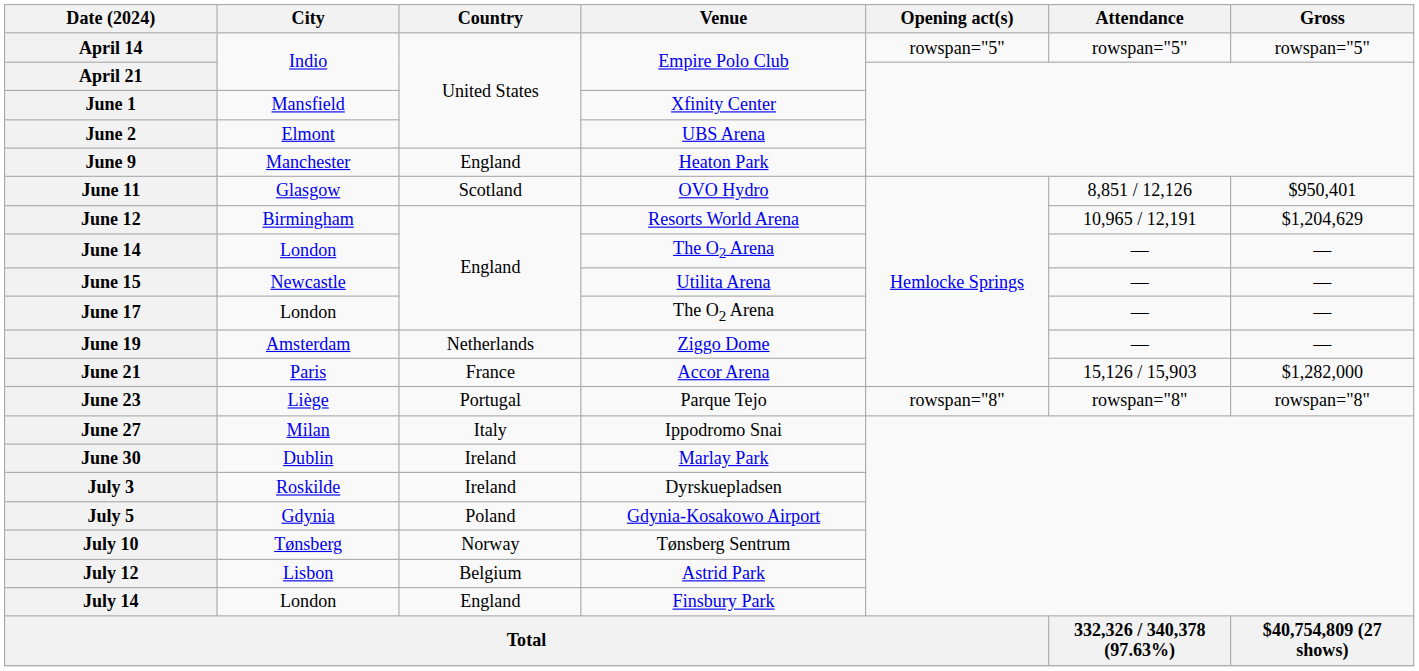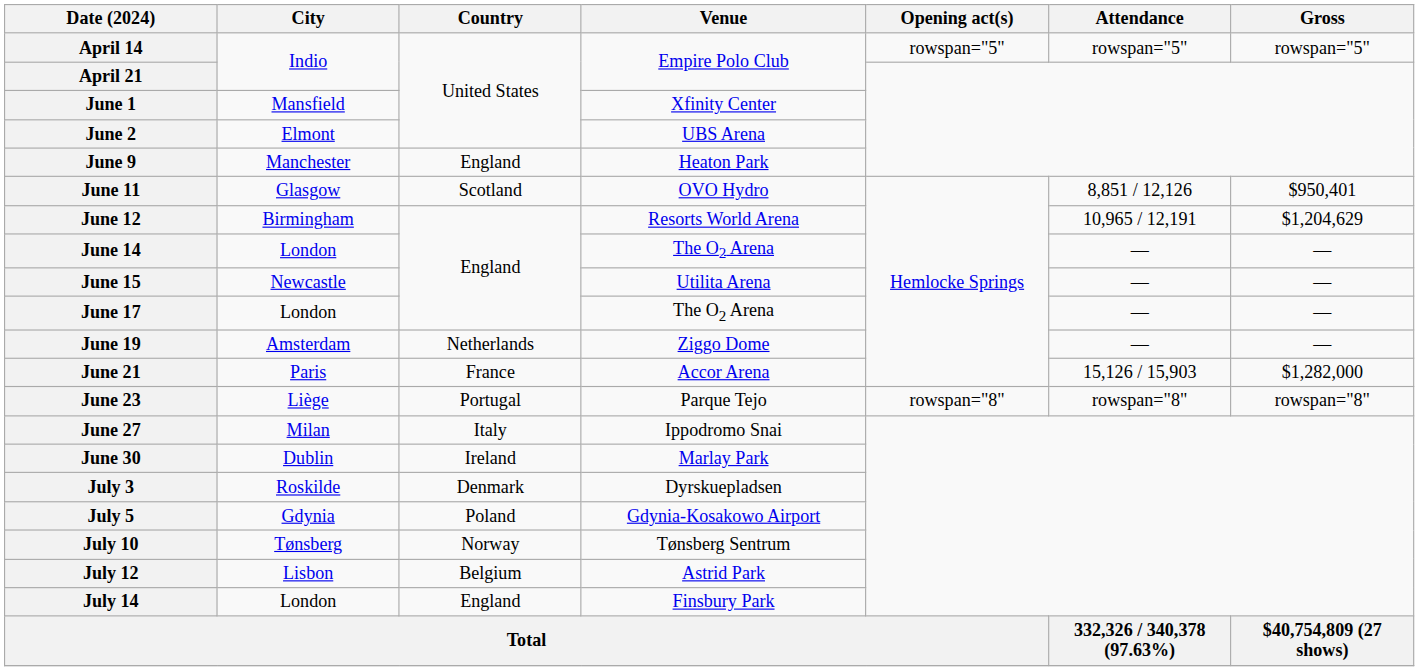(490, 487) Ireland -> (490, 487) Denmark
